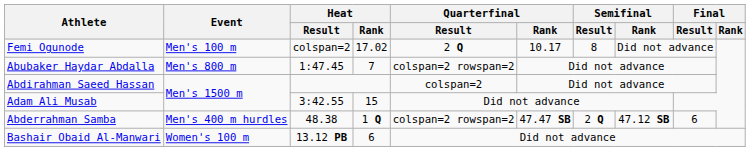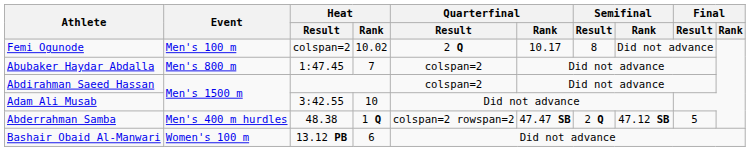(371, 48) 17.02 -> (371, 48) 10.02
(453, 66) colspan=2 rowspan=2 -> (453, 66) colspan=2
(371, 101) 15 -> (371, 101) 10
(695, 119) 6 -> (695, 119) 5
